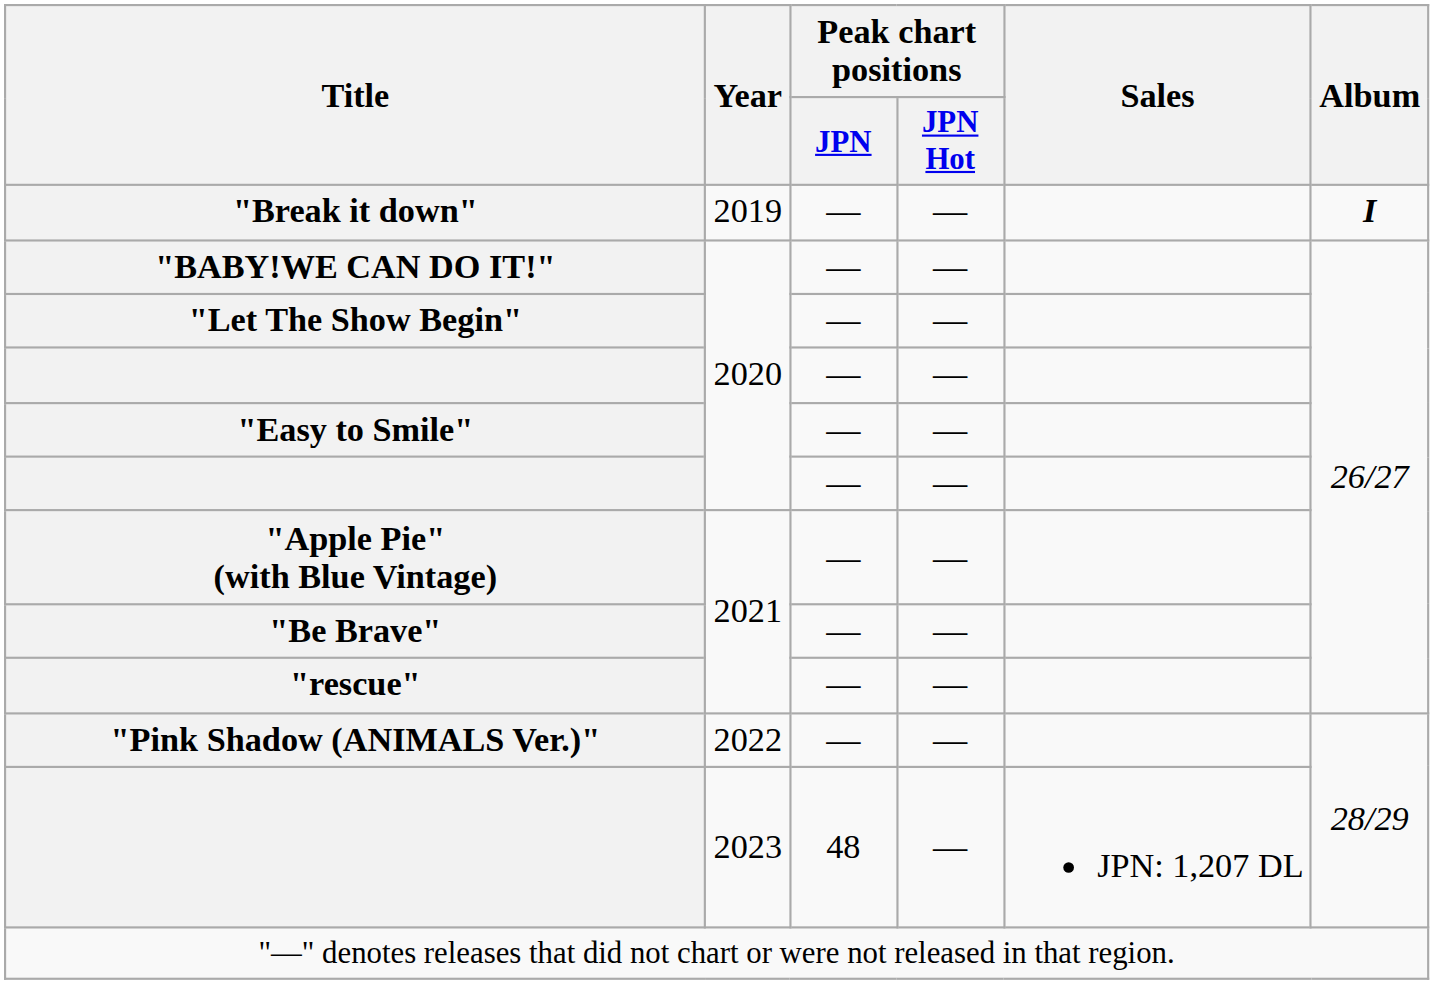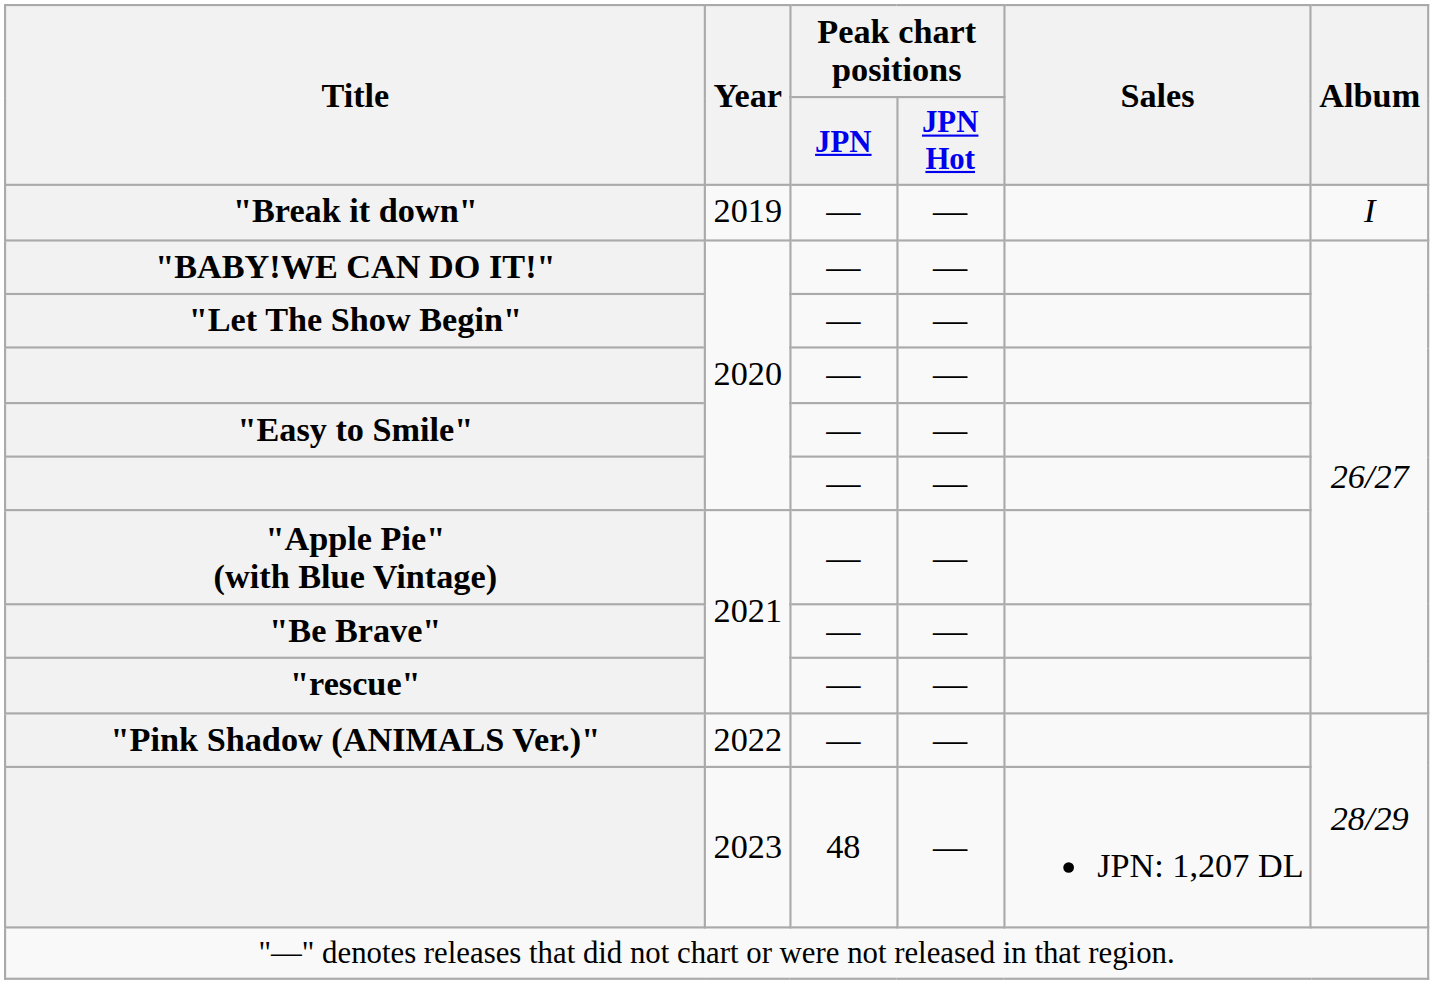(1370, 211) bold -> (1370, 211) normal
